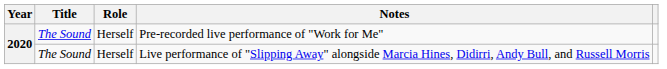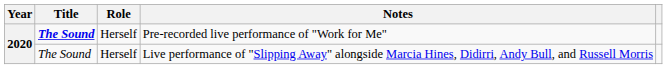(64, 34) normal -> (66, 34) bold
